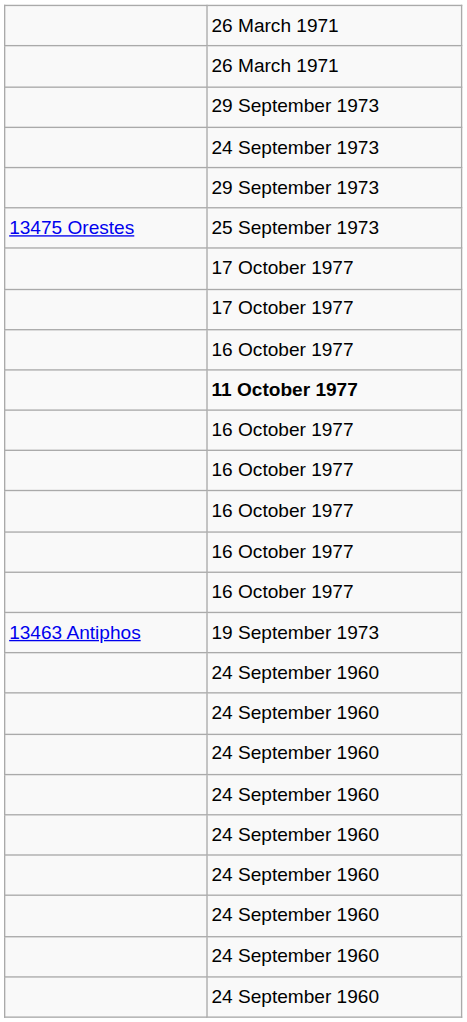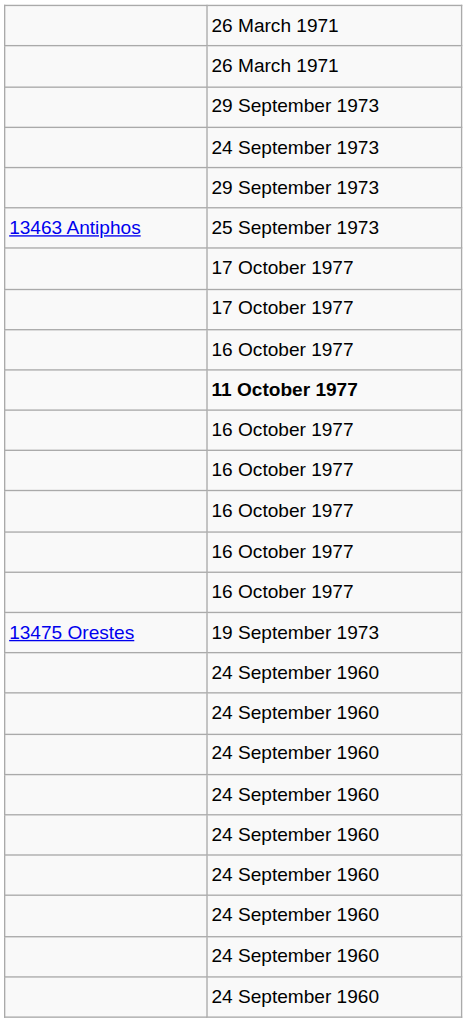(72, 227) 13475 Orestes -> (75, 227) 13463 Antiphos
(75, 632) 13463 Antiphos -> (72, 632) 13475 Orestes
